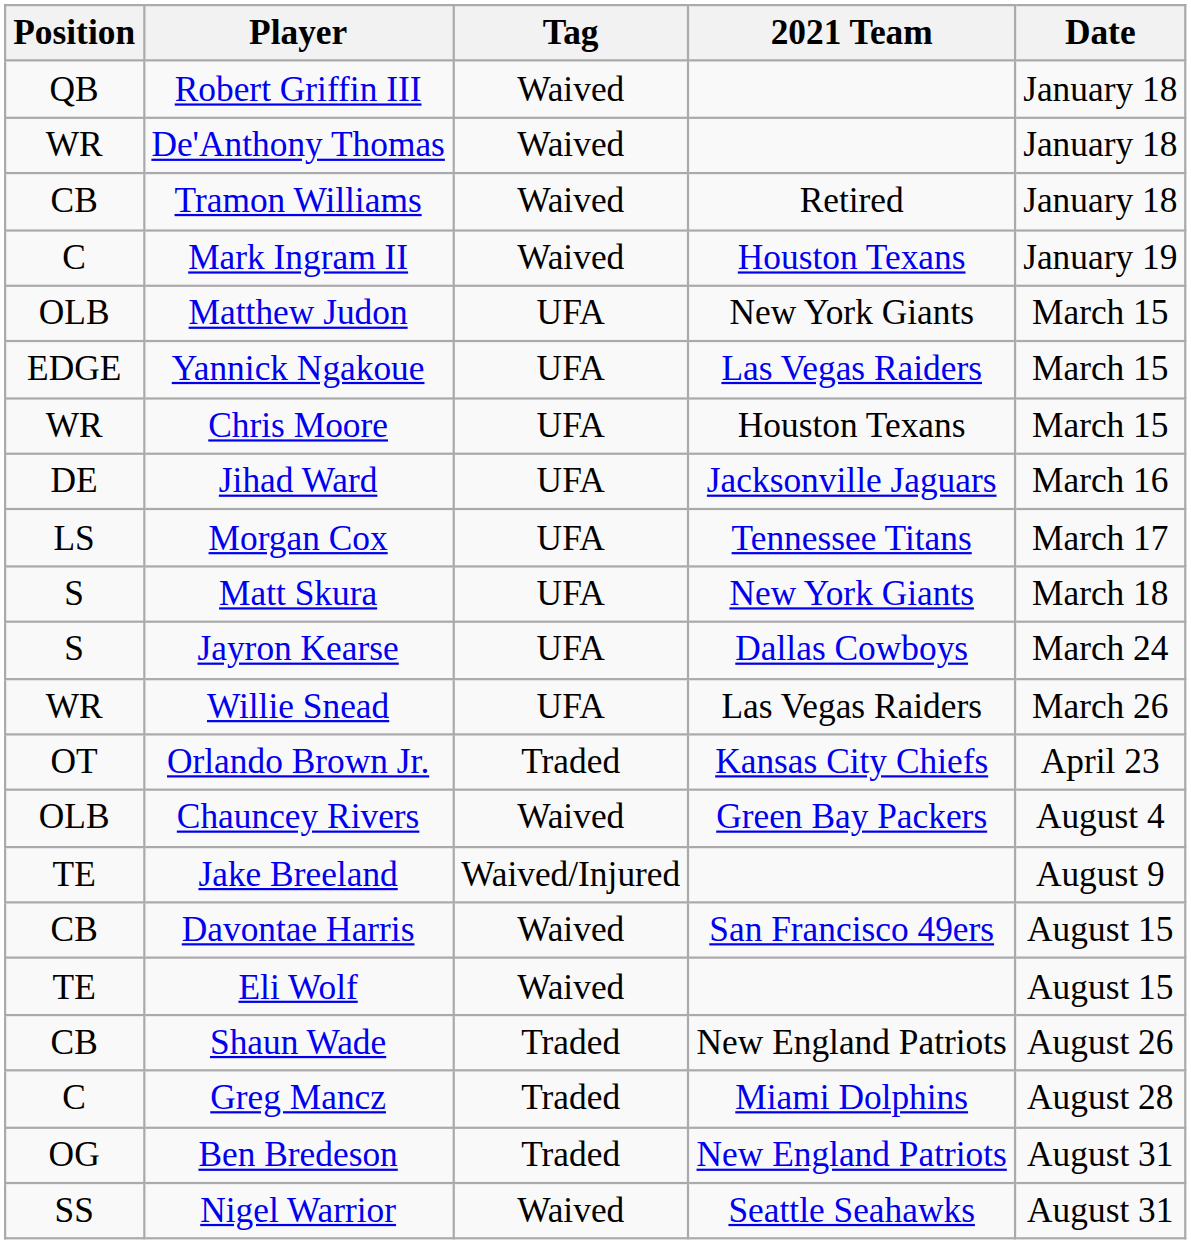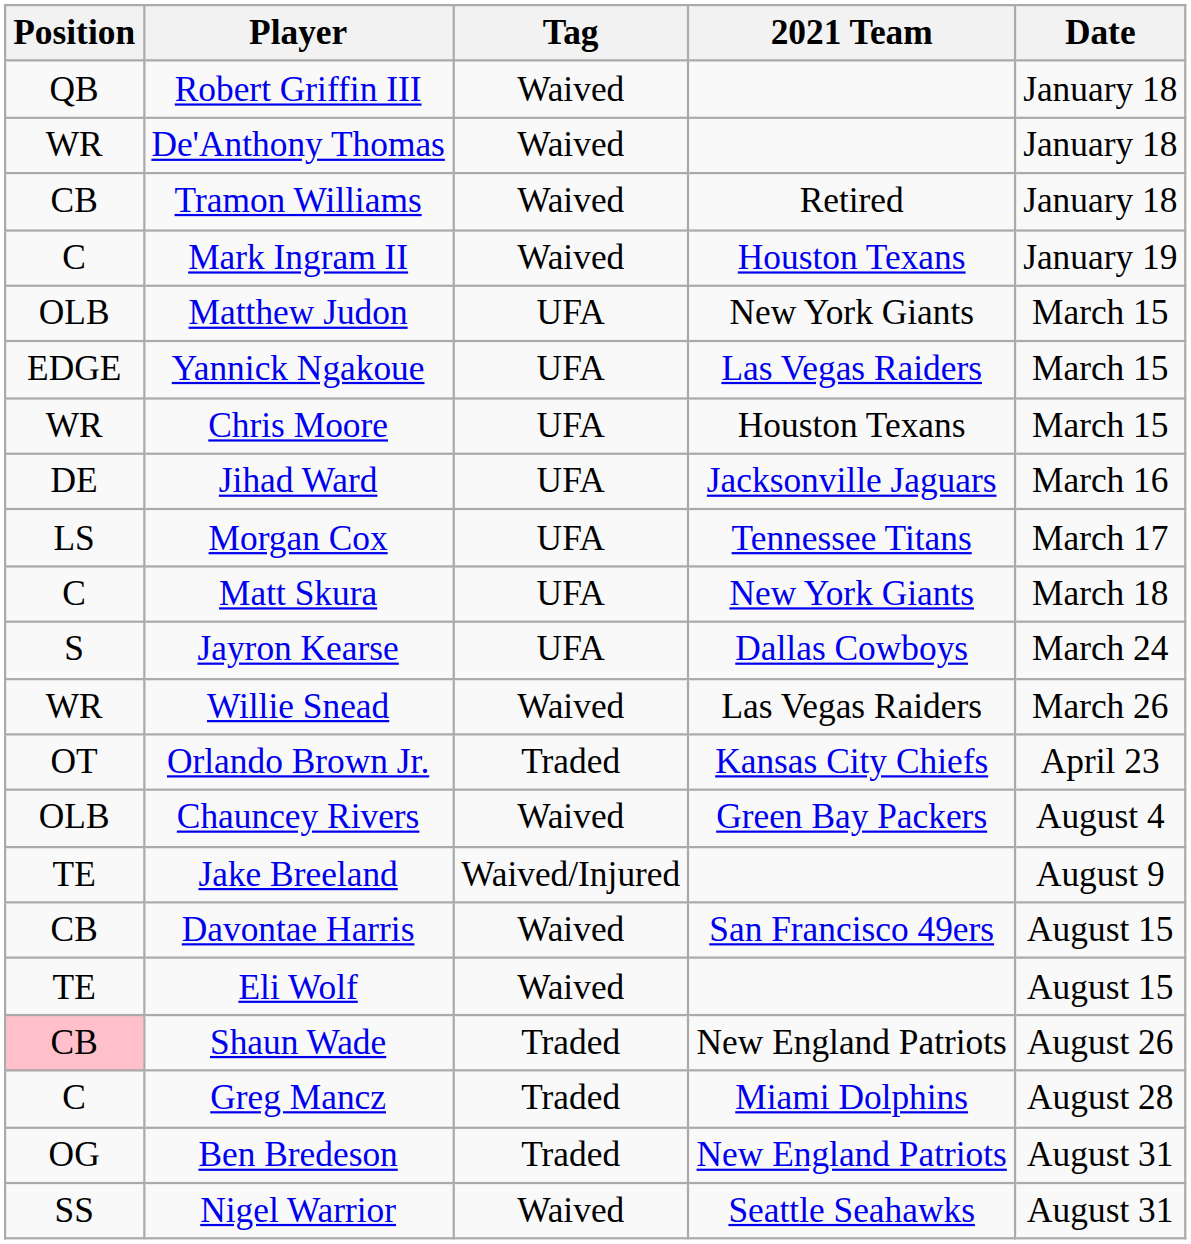(74, 593) S -> (74, 593) C
(571, 705) UFA -> (571, 705) Waived
(74, 1041) no background -> (74, 1041) pink background
